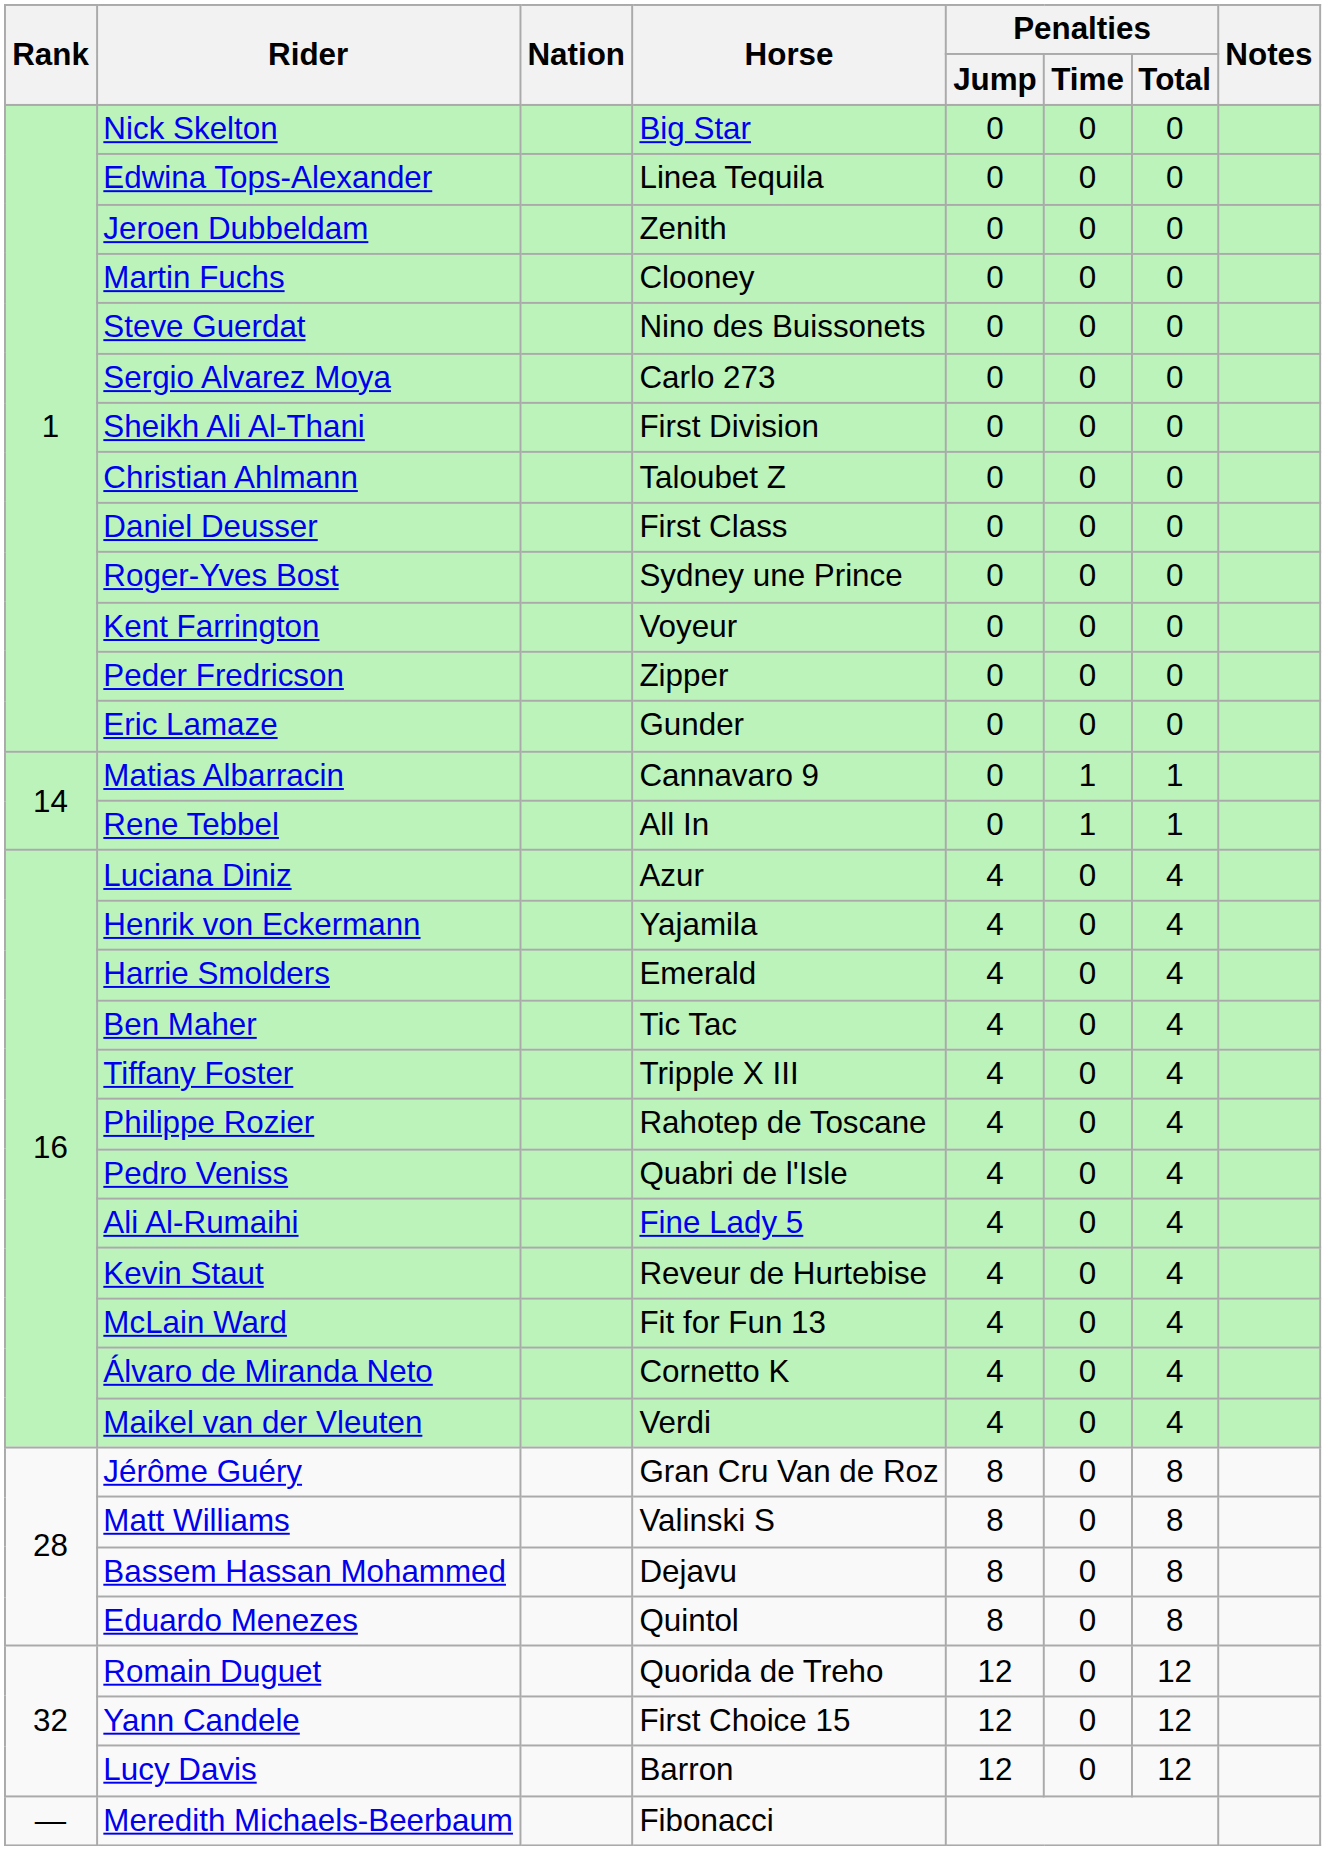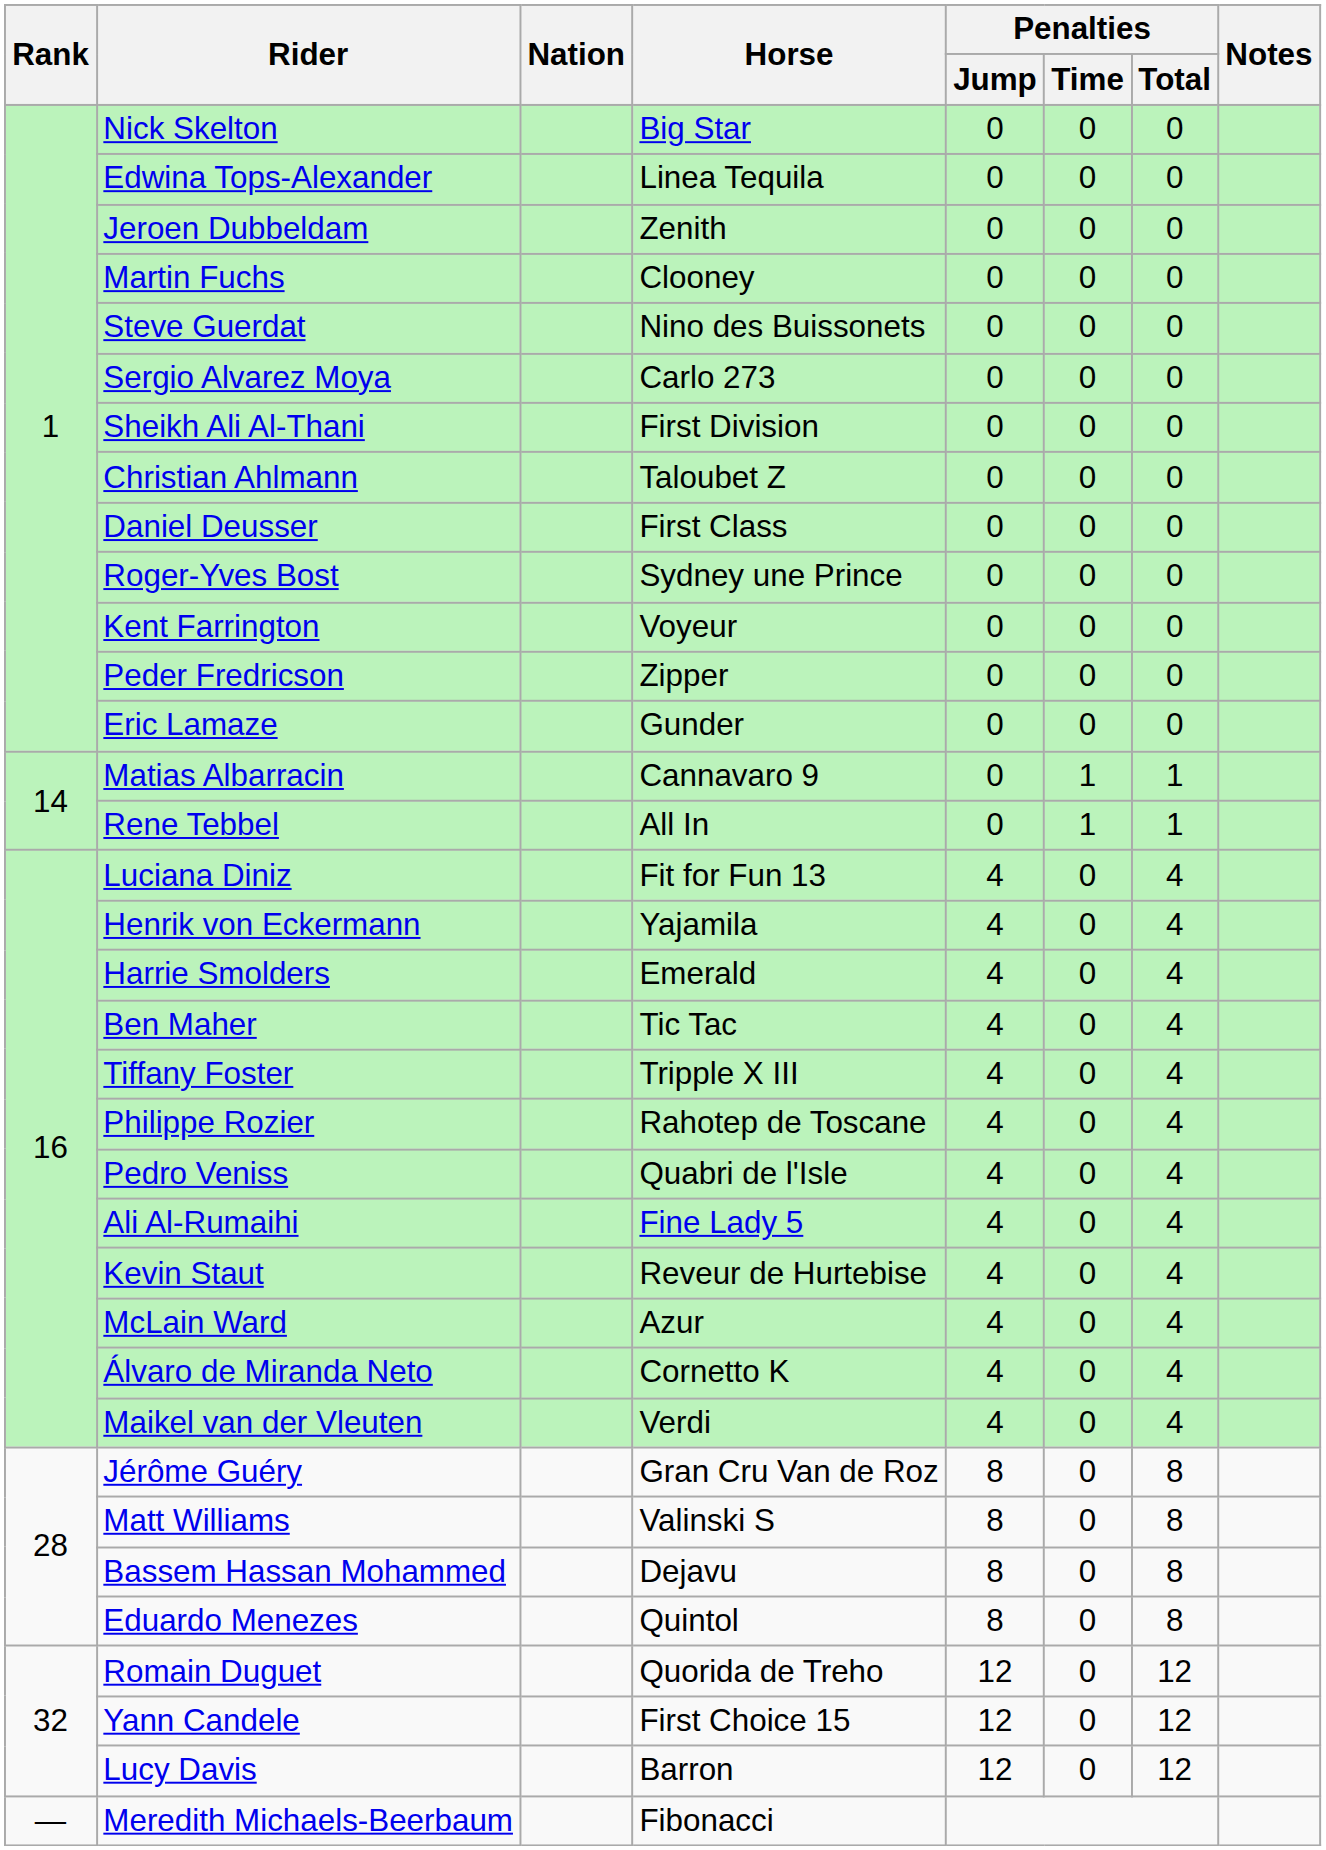(672, 874) Azur -> (733, 874) Fit for Fun 13
(733, 1322) Fit for Fun 13 -> (672, 1322) Azur
